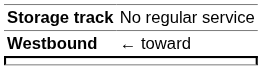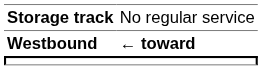(155, 43) normal -> (158, 43) bold
